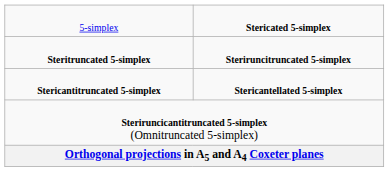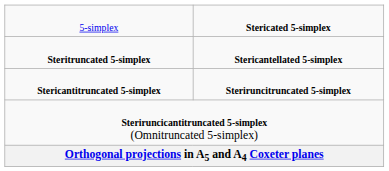(288, 59) Steriruncitruncated 5-simplex -> (288, 59) Stericantellated 5-simplex
(288, 91) Stericantellated 5-simplex -> (288, 91) Steriruncitruncated 5-simplex
